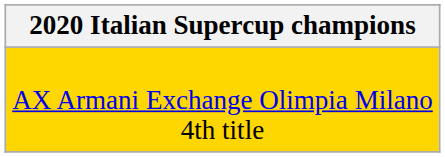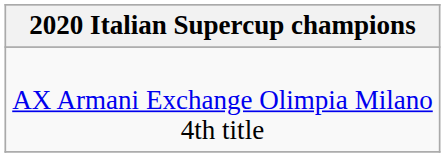(222, 114) gold background -> (222, 114) no background
